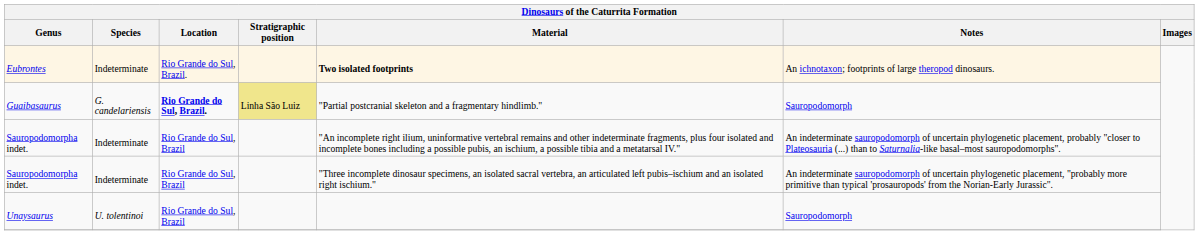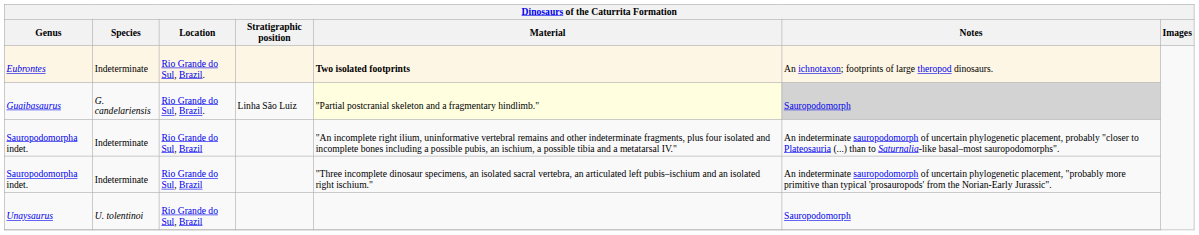(192, 106) bold -> (190, 106) normal
(270, 106) khaki background -> (267, 106) no background
(431, 106) no background -> (427, 106) lightyellow background
(819, 106) no background -> (817, 106) lightgrey background
